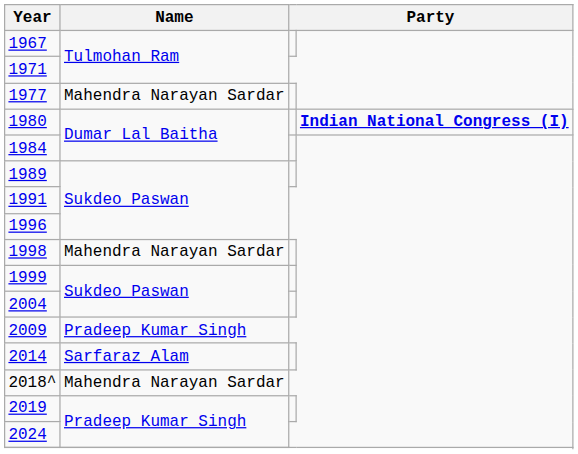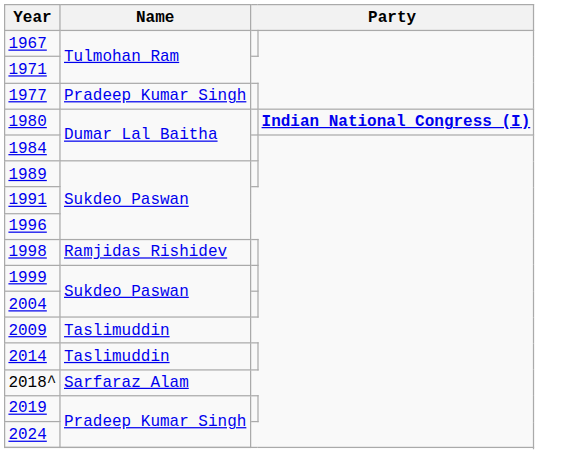(174, 96) Mahendra Narayan Sardar -> (155, 96) Pradeep Kumar Singh
(174, 252) Mahendra Narayan Sardar -> (146, 252) Ramjidas Rishidev
(155, 330) Pradeep Kumar Singh -> (117, 330) Taslimuddin
(126, 356) Sarfaraz Alam -> (117, 356) Taslimuddin
(174, 382) Mahendra Narayan Sardar -> (126, 382) Sarfaraz Alam
